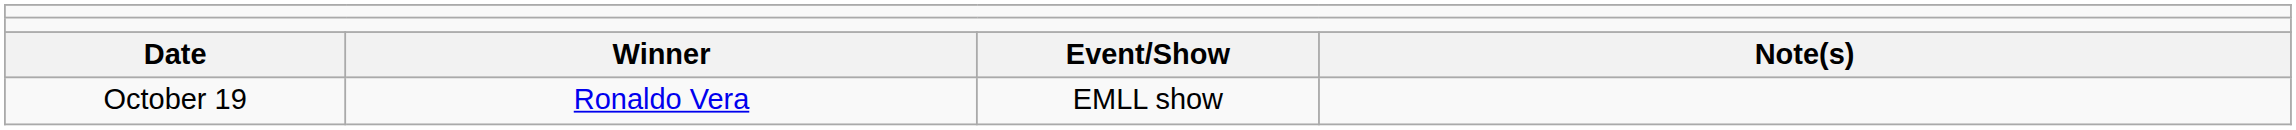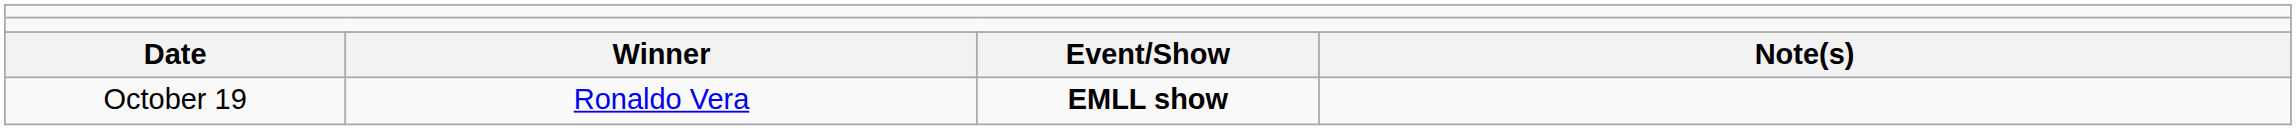(1148, 100) normal -> (1148, 100) bold
